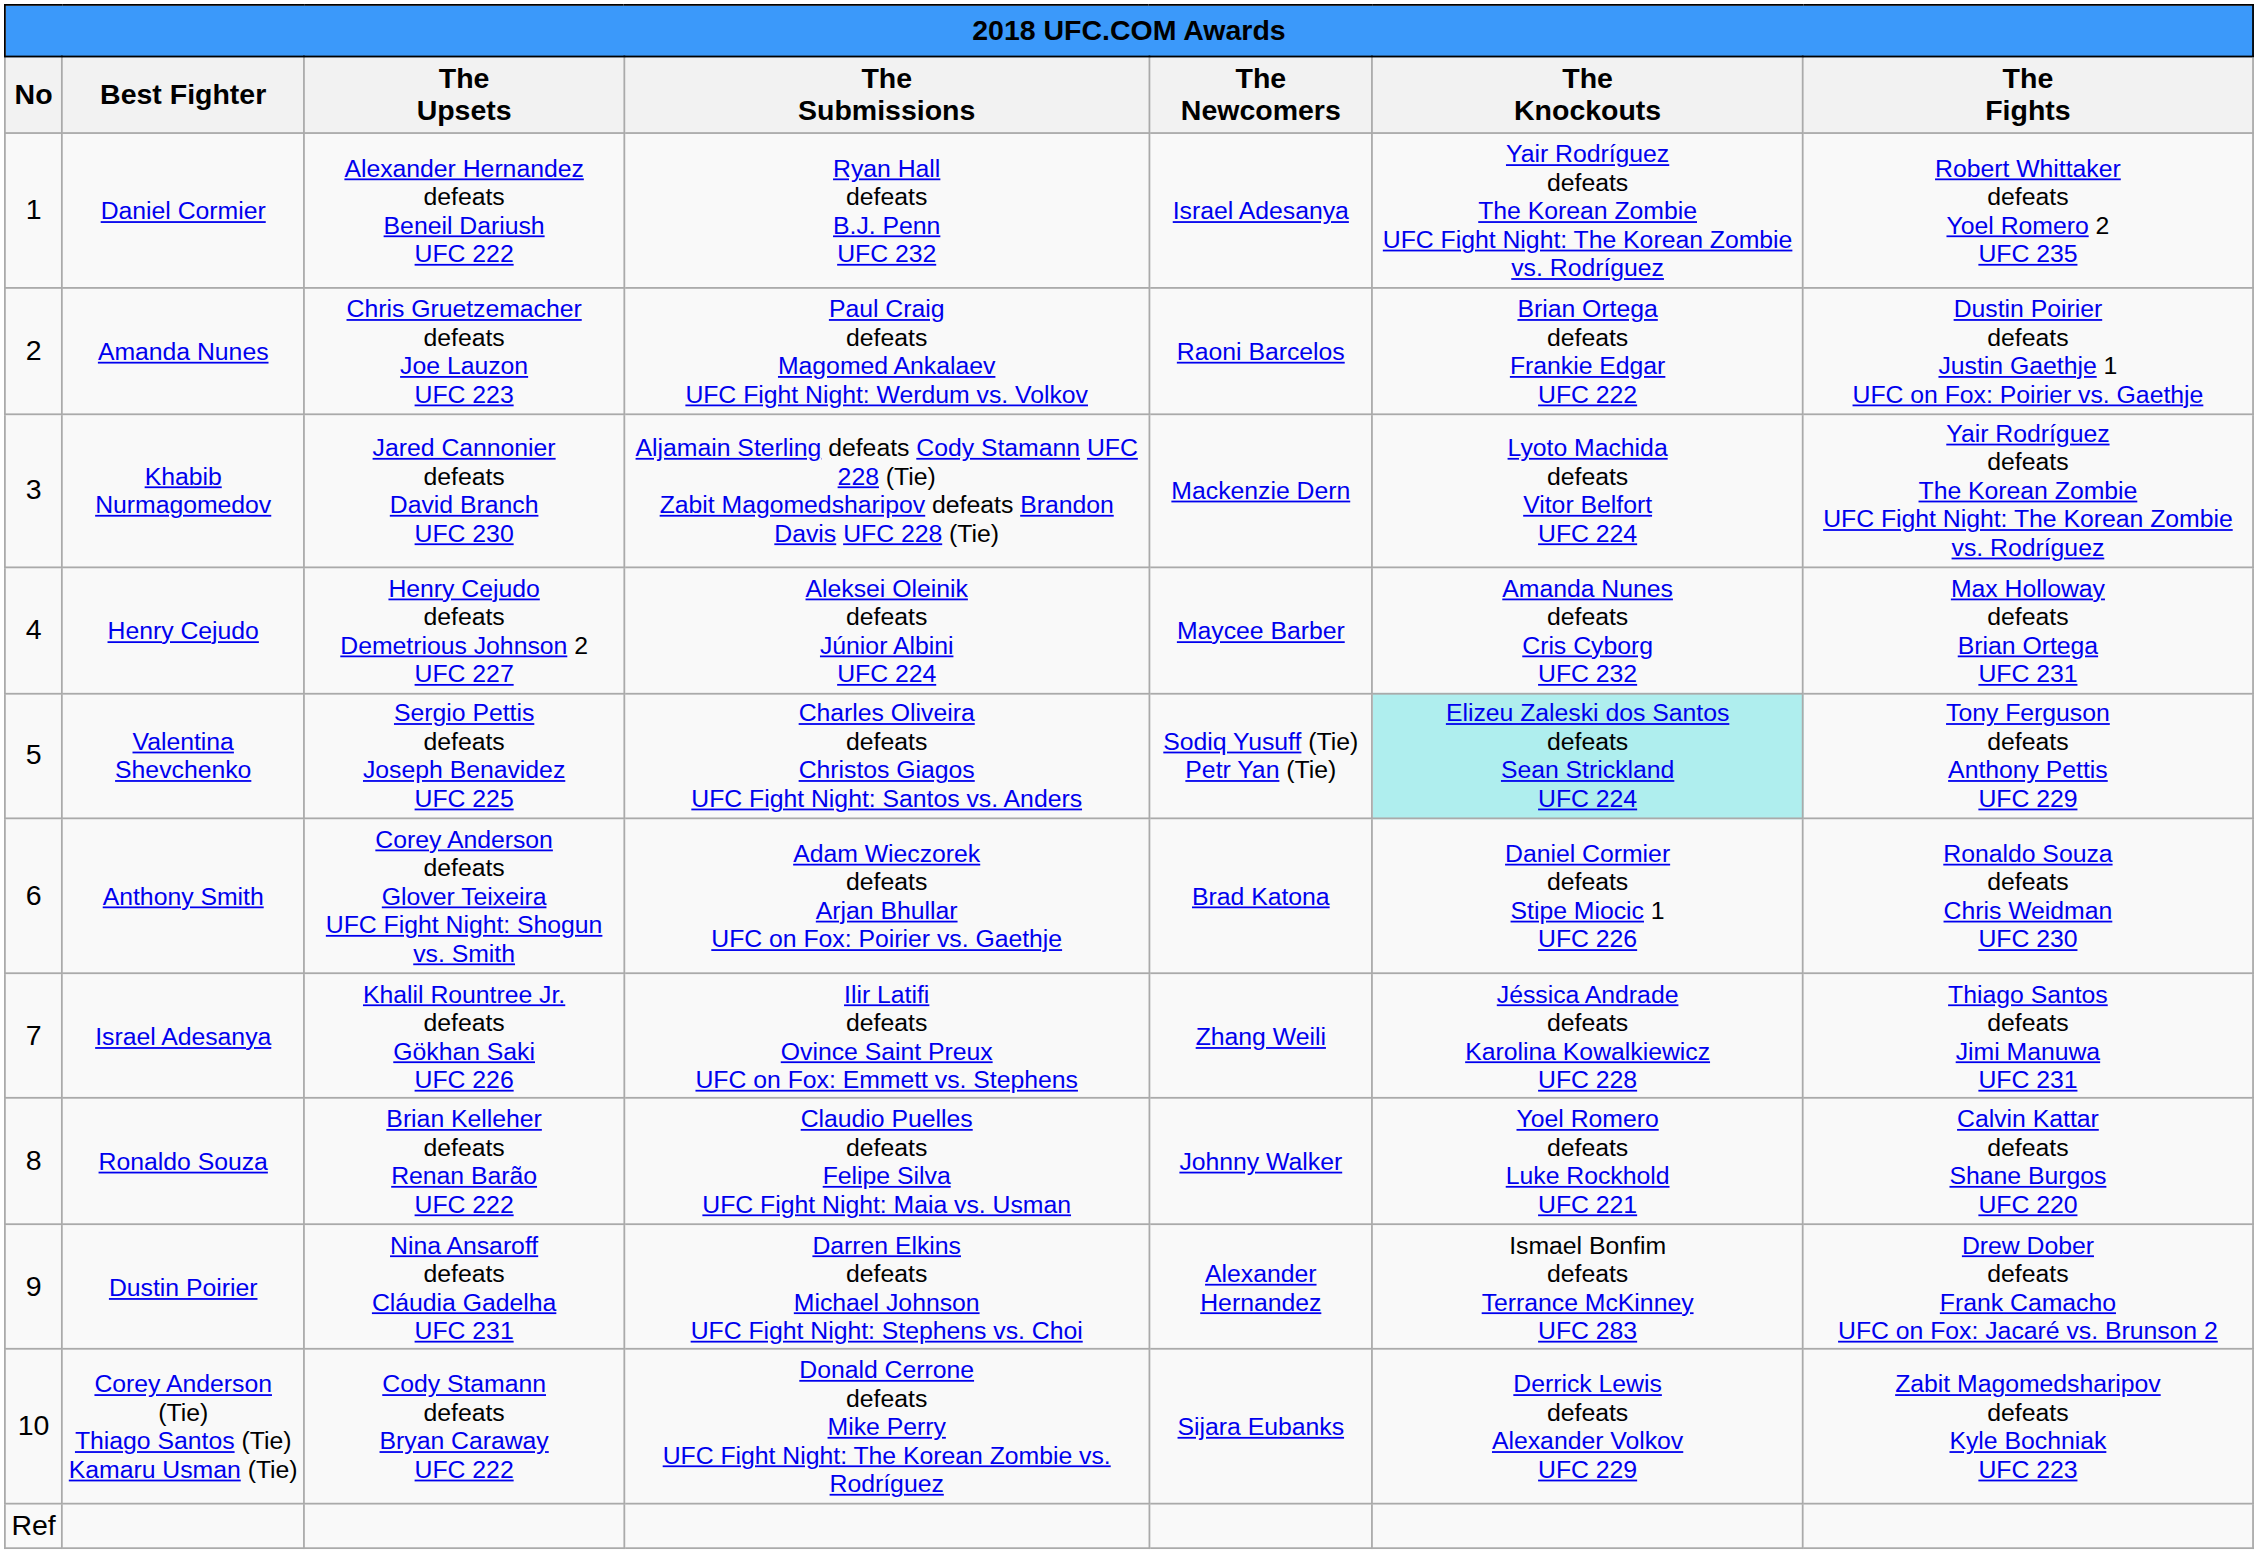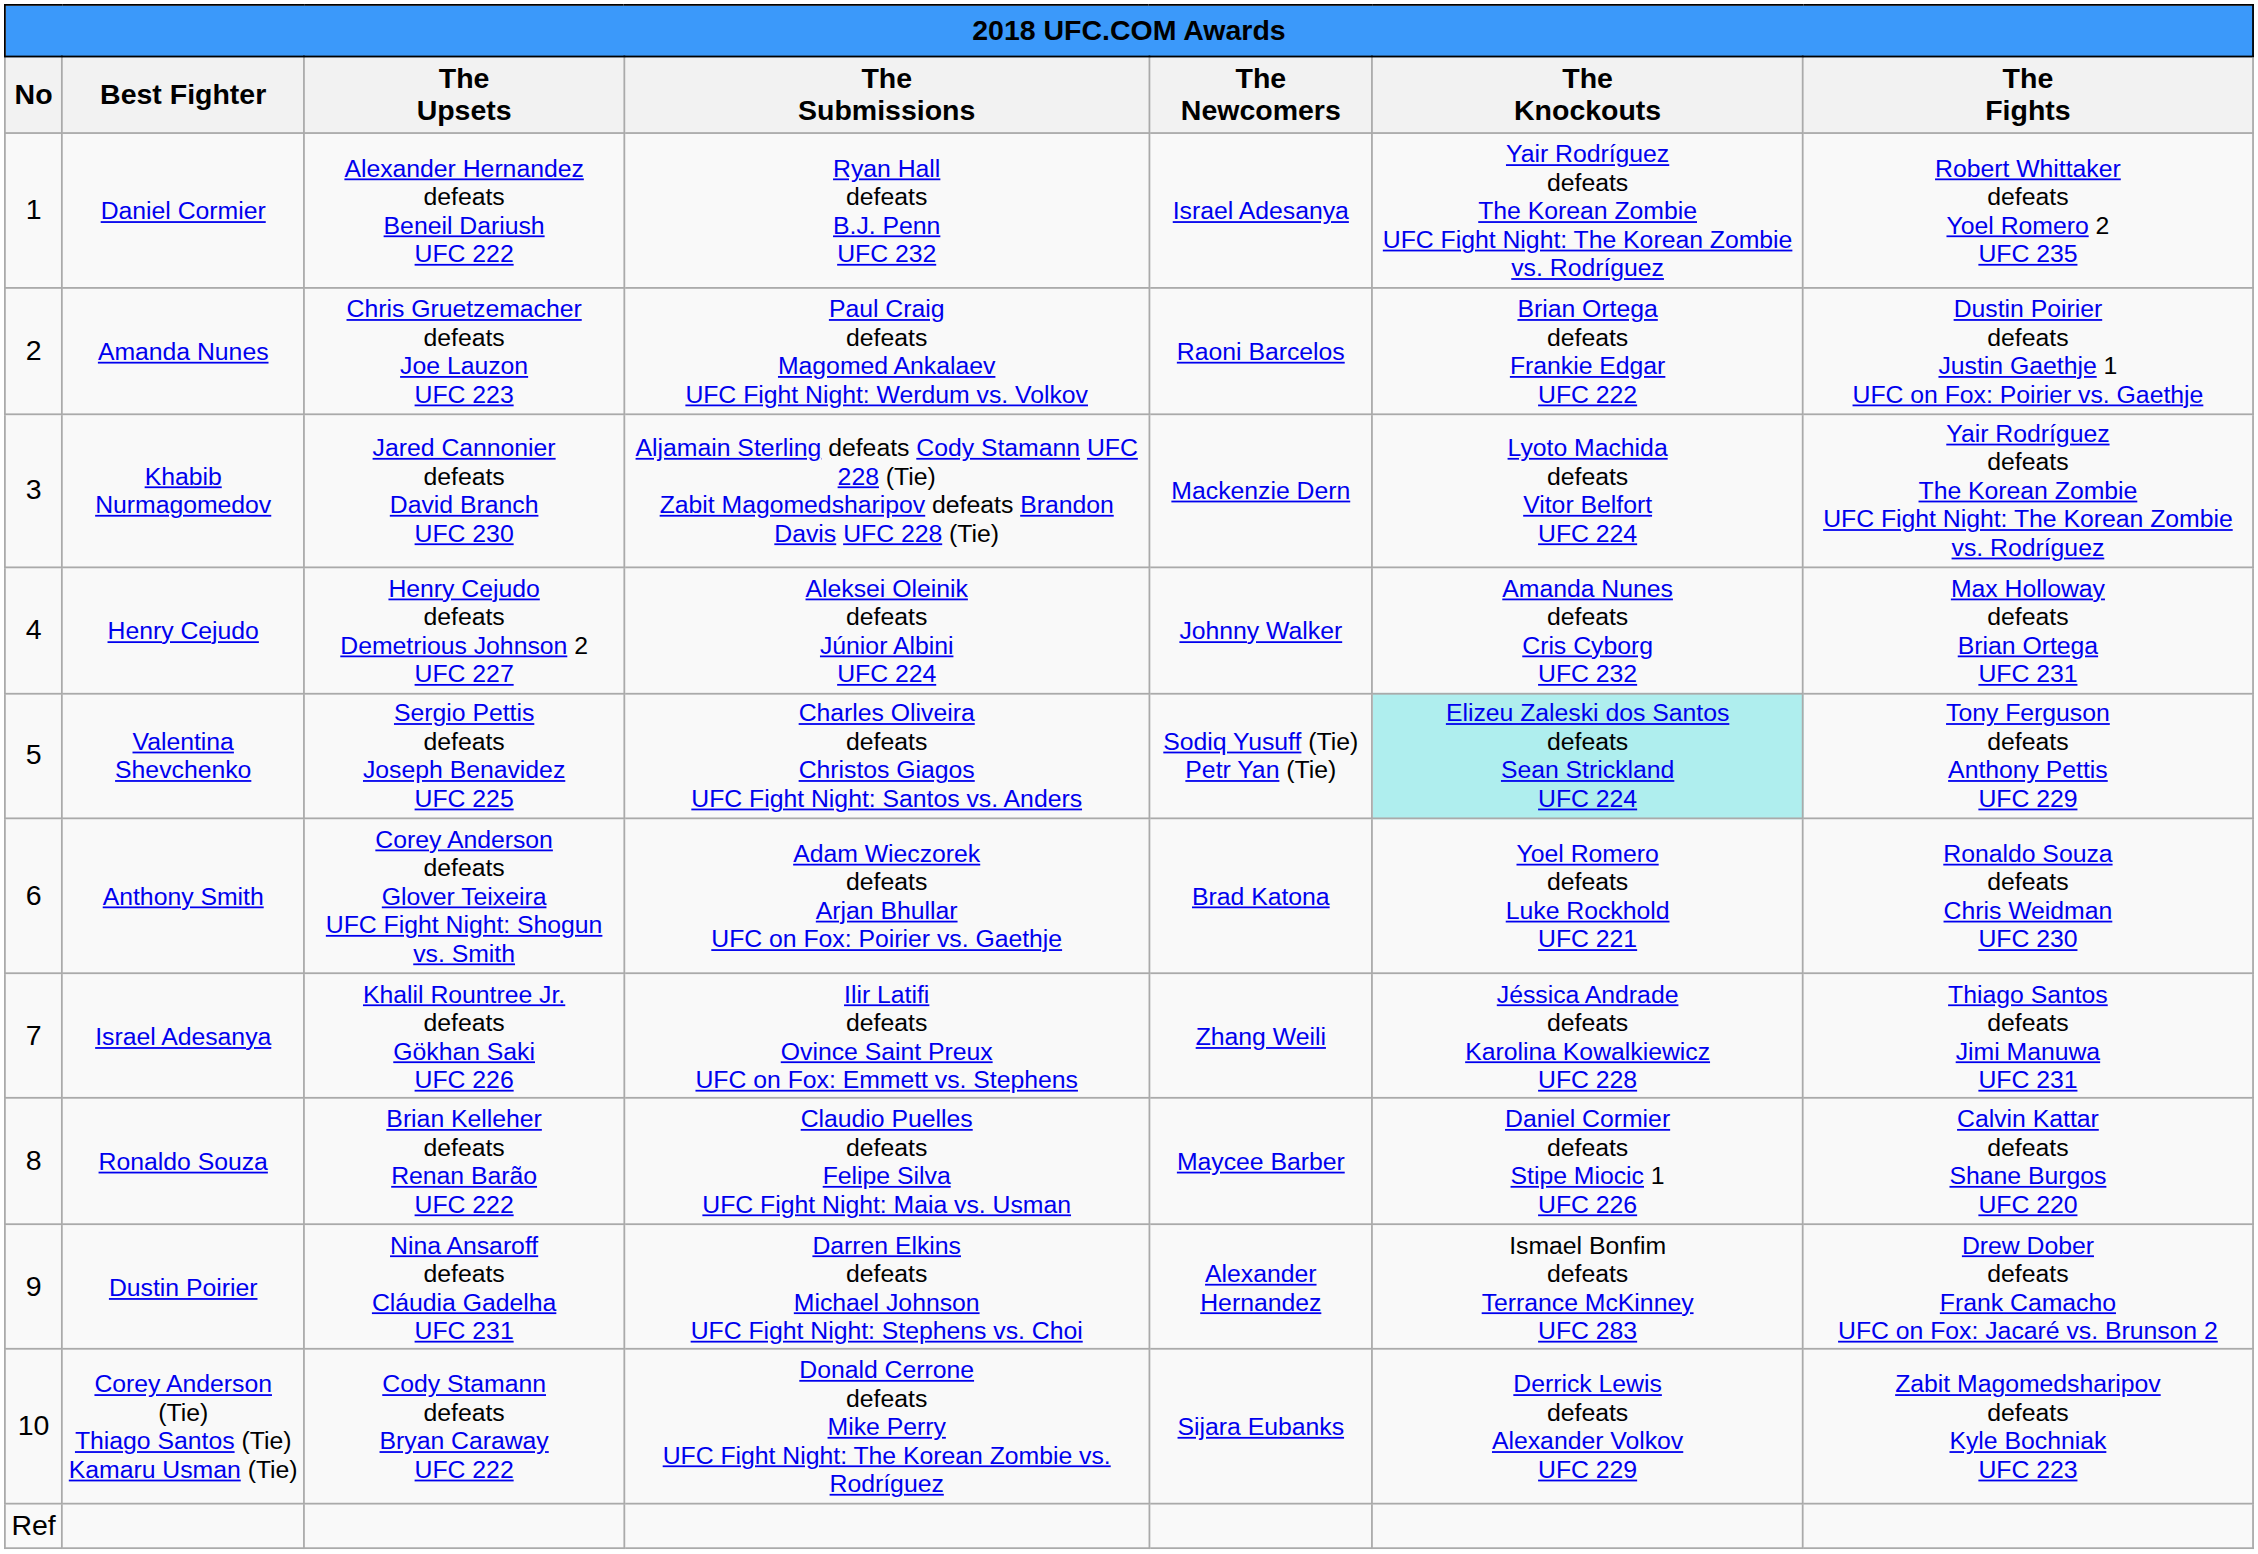(1261, 630) Maycee Barber -> (1261, 630) Johnny Walker
(1588, 896) Daniel Cormier defeats Stipe Miocic 1 UFC 226 -> (1588, 896) Yoel Romero defeats Luke Rockhold UFC 221
(1261, 1161) Johnny Walker -> (1261, 1161) Maycee Barber
(1588, 1161) Yoel Romero defeats Luke Rockhold UFC 221 -> (1588, 1161) Daniel Cormier defeats Stipe Miocic 1 UFC 226
